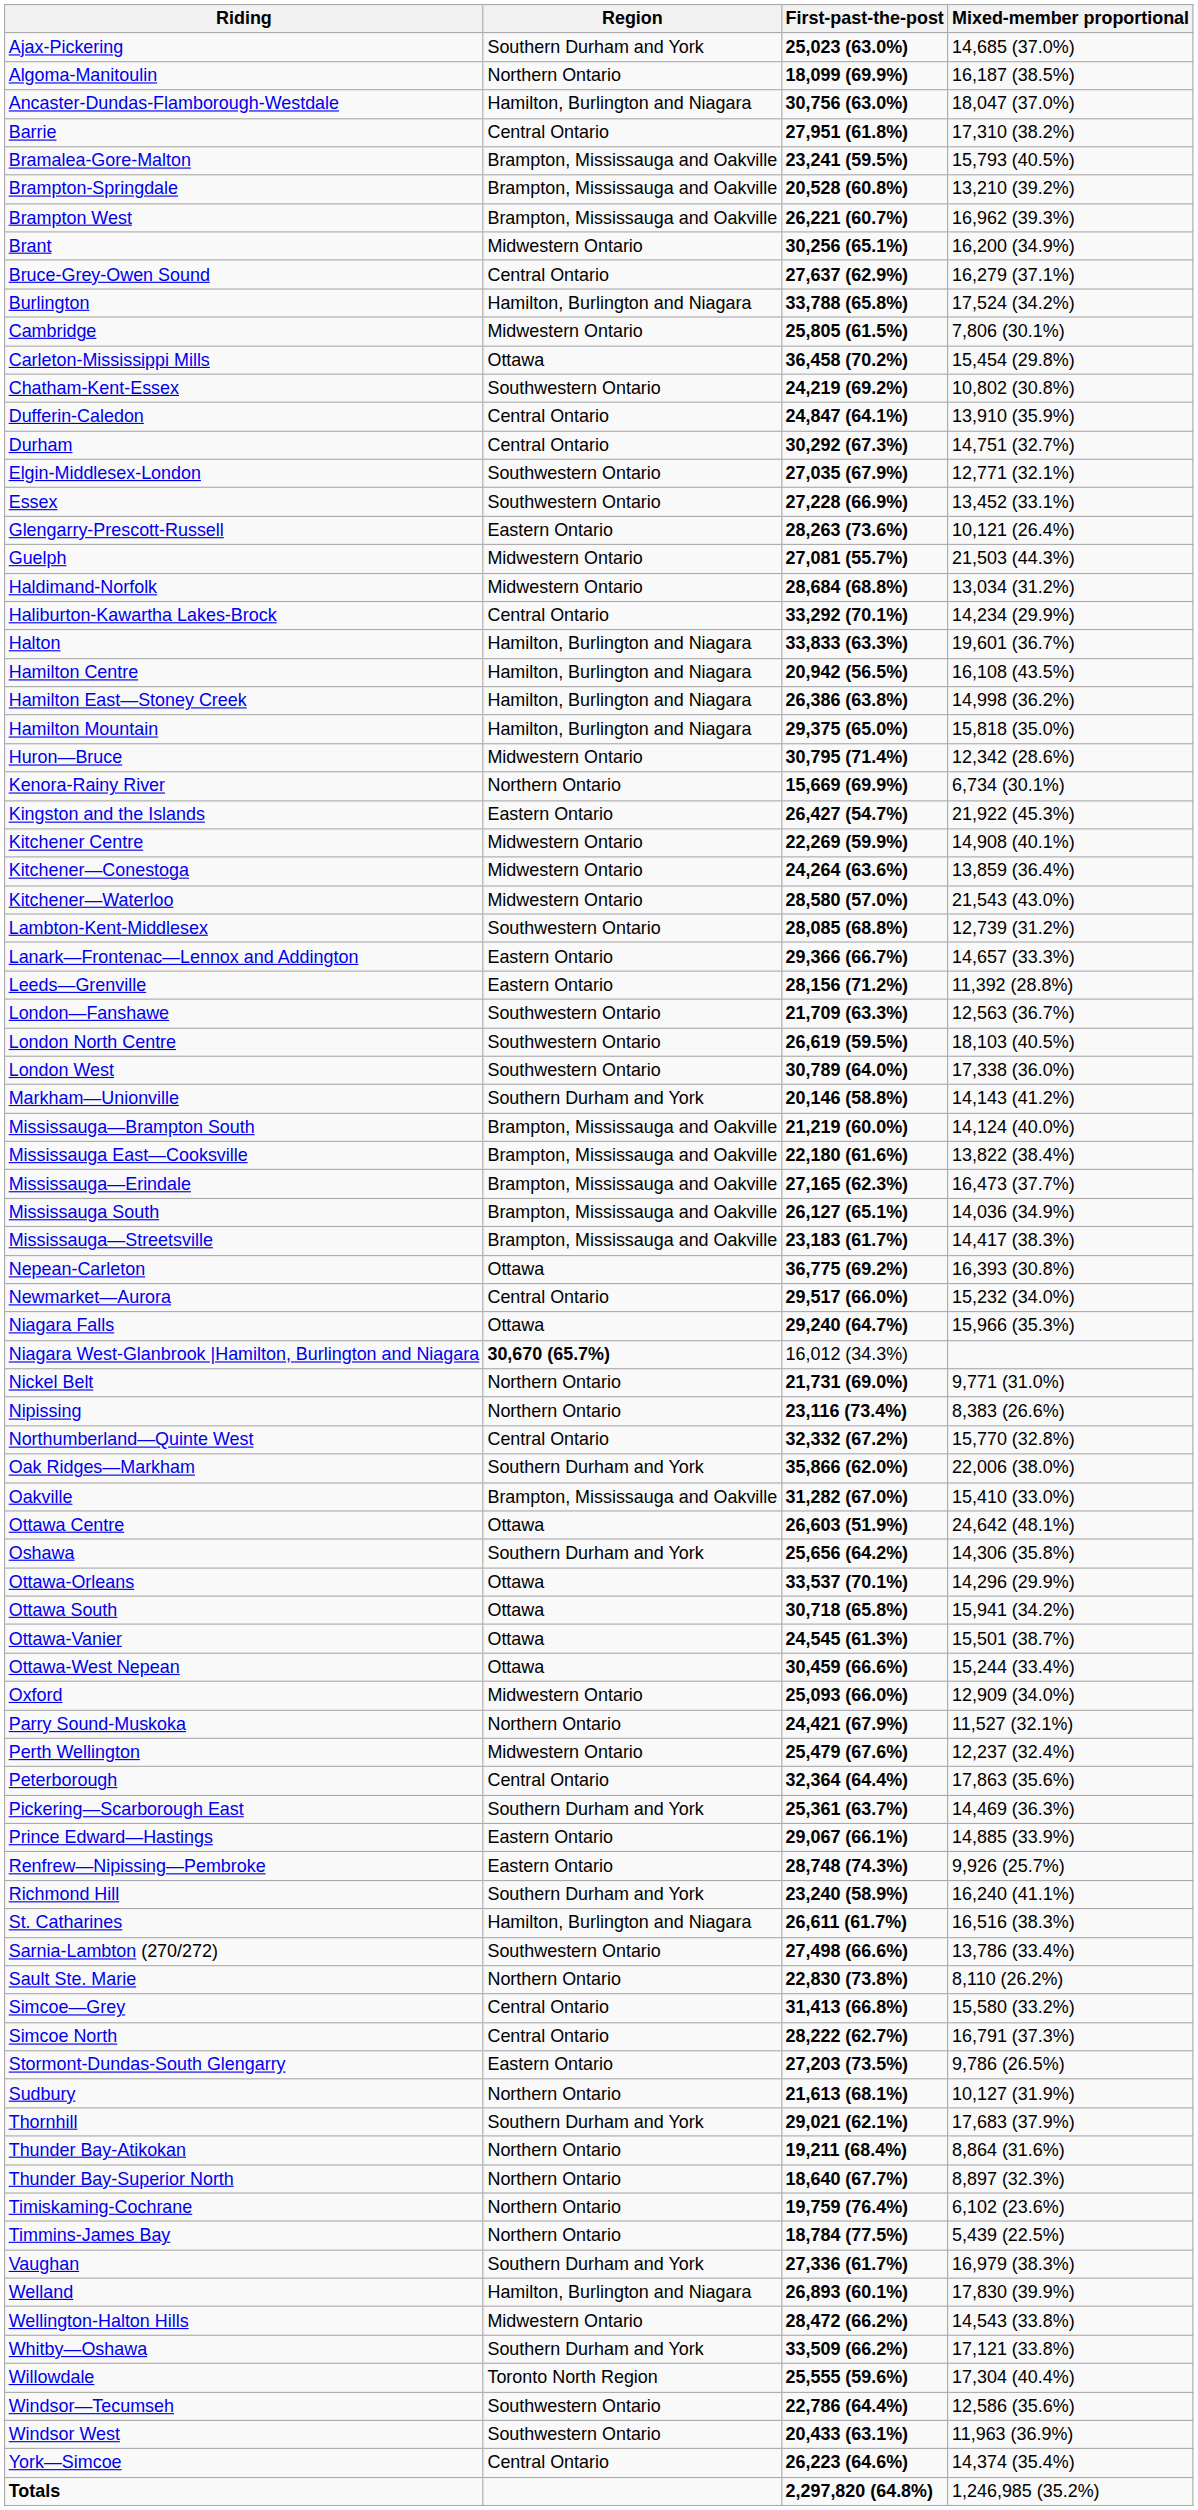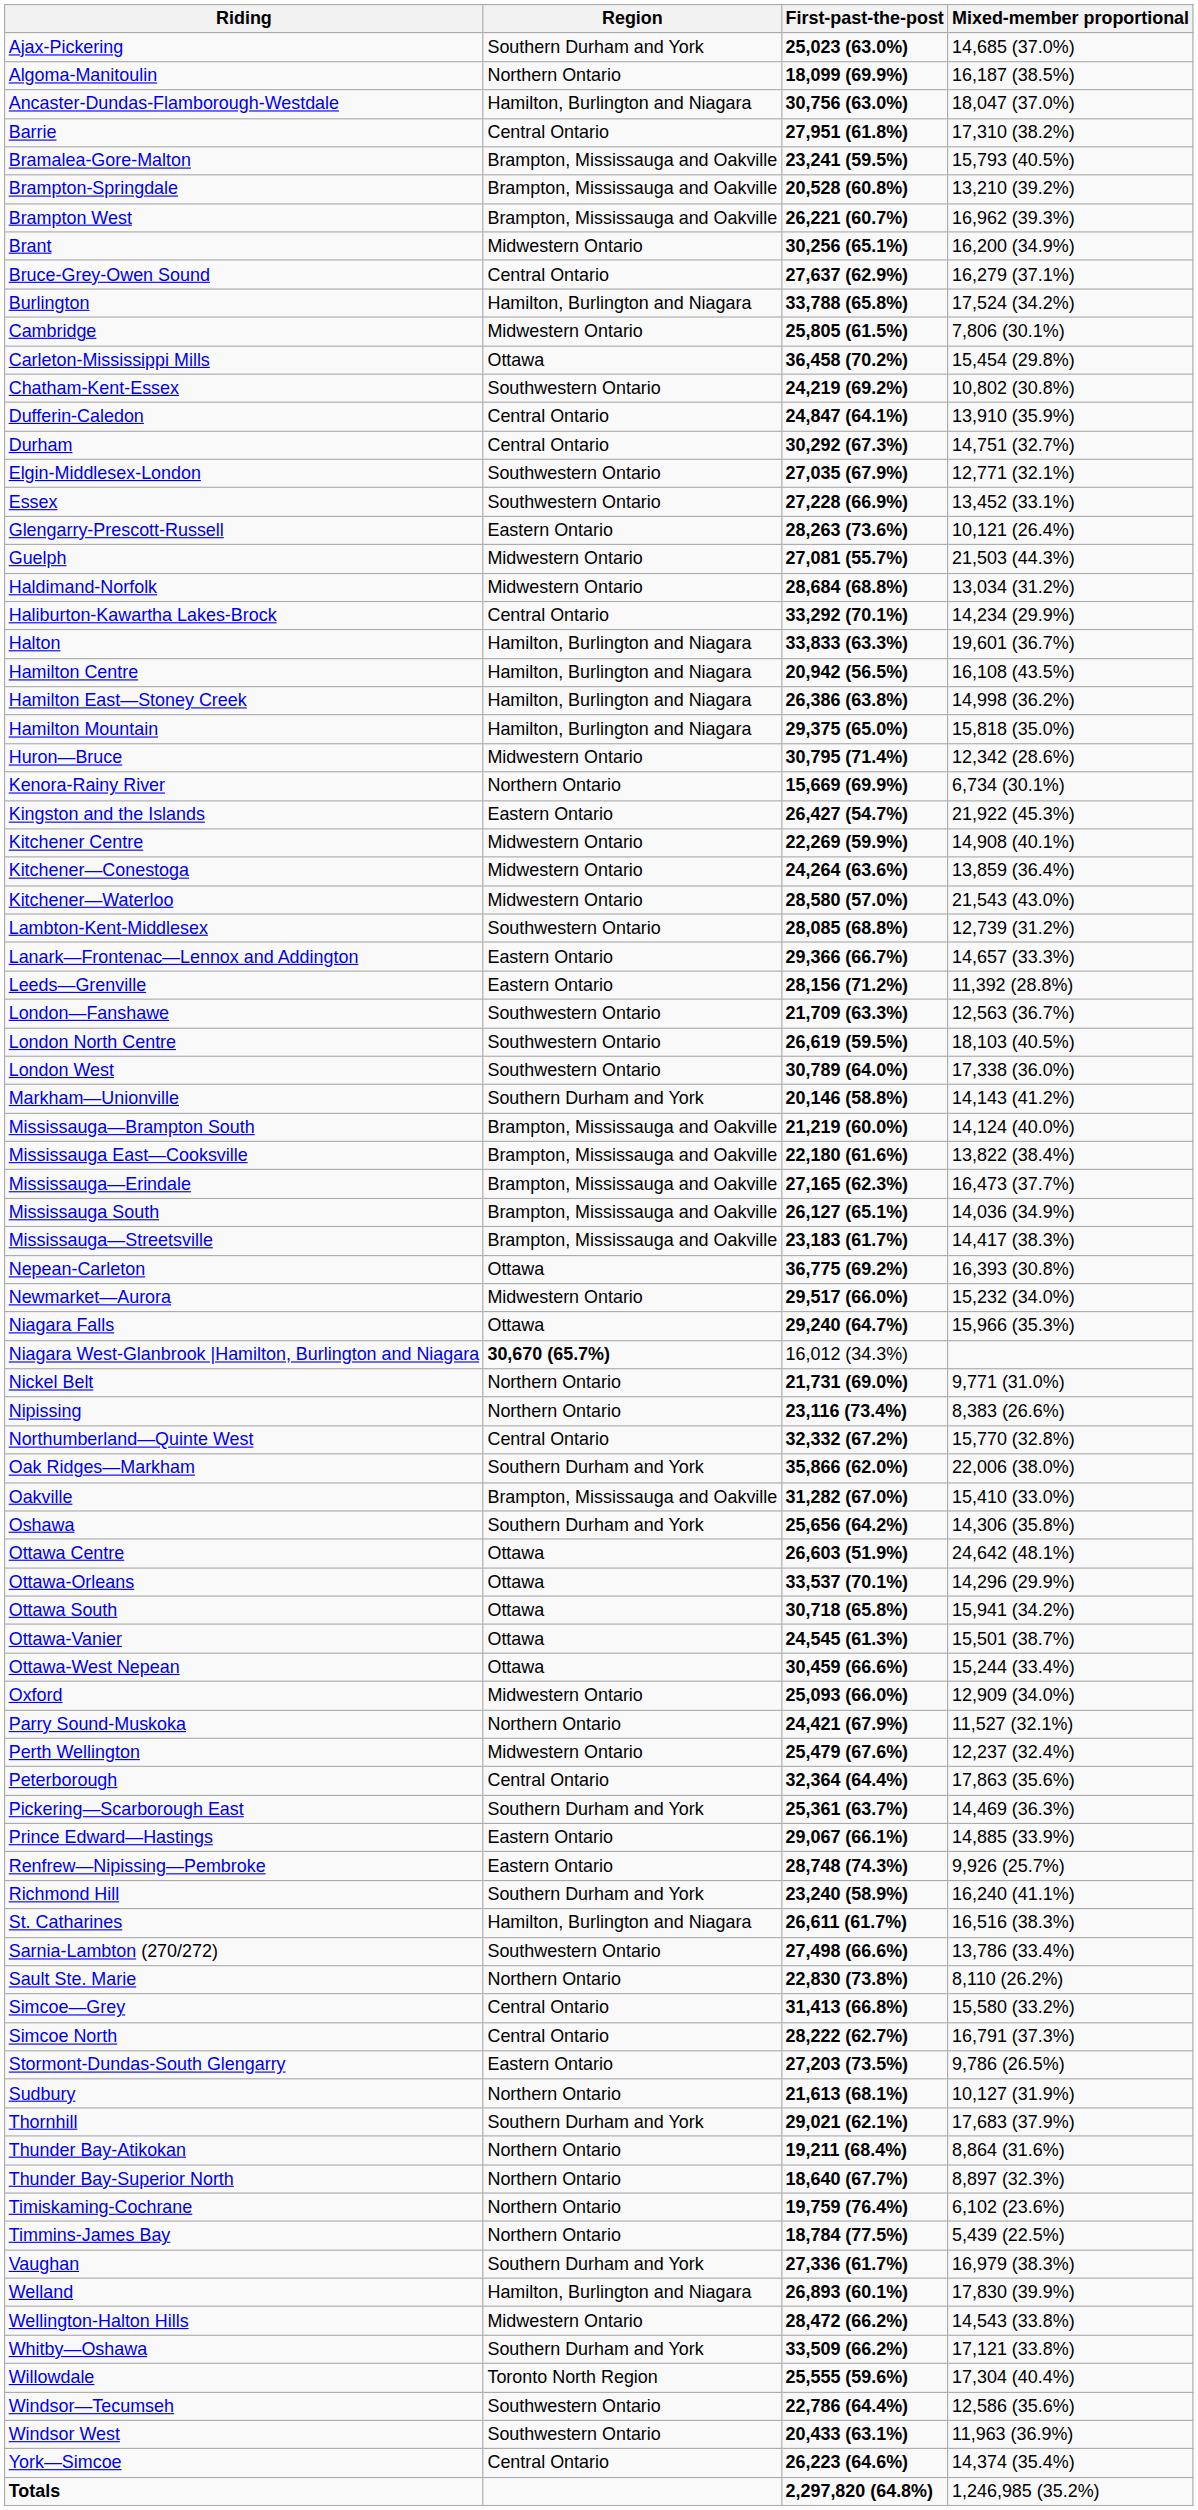(548, 1297) Central Ontario -> (565, 1297) Midwestern Ontario
rows swapped: (42, 1553) <-> (66, 1524)
